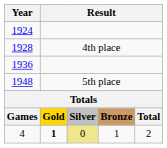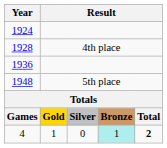(54, 134) bold -> (54, 134) normal
(83, 134) khaki background -> (83, 134) no background
(117, 134) no background -> (117, 134) paleturquoise background
(149, 134) normal -> (149, 134) bold
